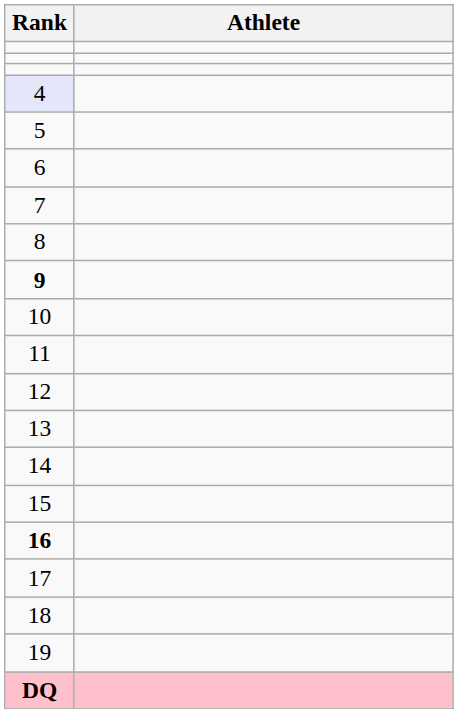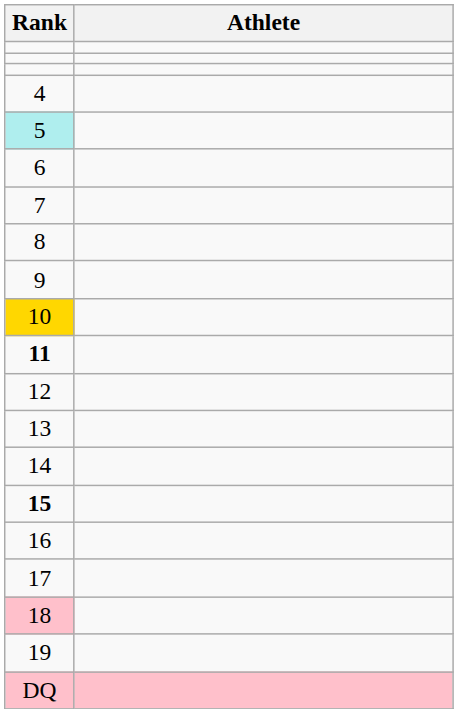(40, 92) lavender background -> (40, 92) no background
(40, 130) no background -> (40, 130) paleturquoise background
(40, 279) bold -> (40, 279) normal
(40, 316) no background -> (40, 316) gold background
(40, 354) normal -> (40, 354) bold
(40, 503) normal -> (40, 503) bold
(40, 540) bold -> (40, 540) normal
(40, 615) no background -> (40, 615) pink background
(40, 689) bold -> (40, 689) normal
